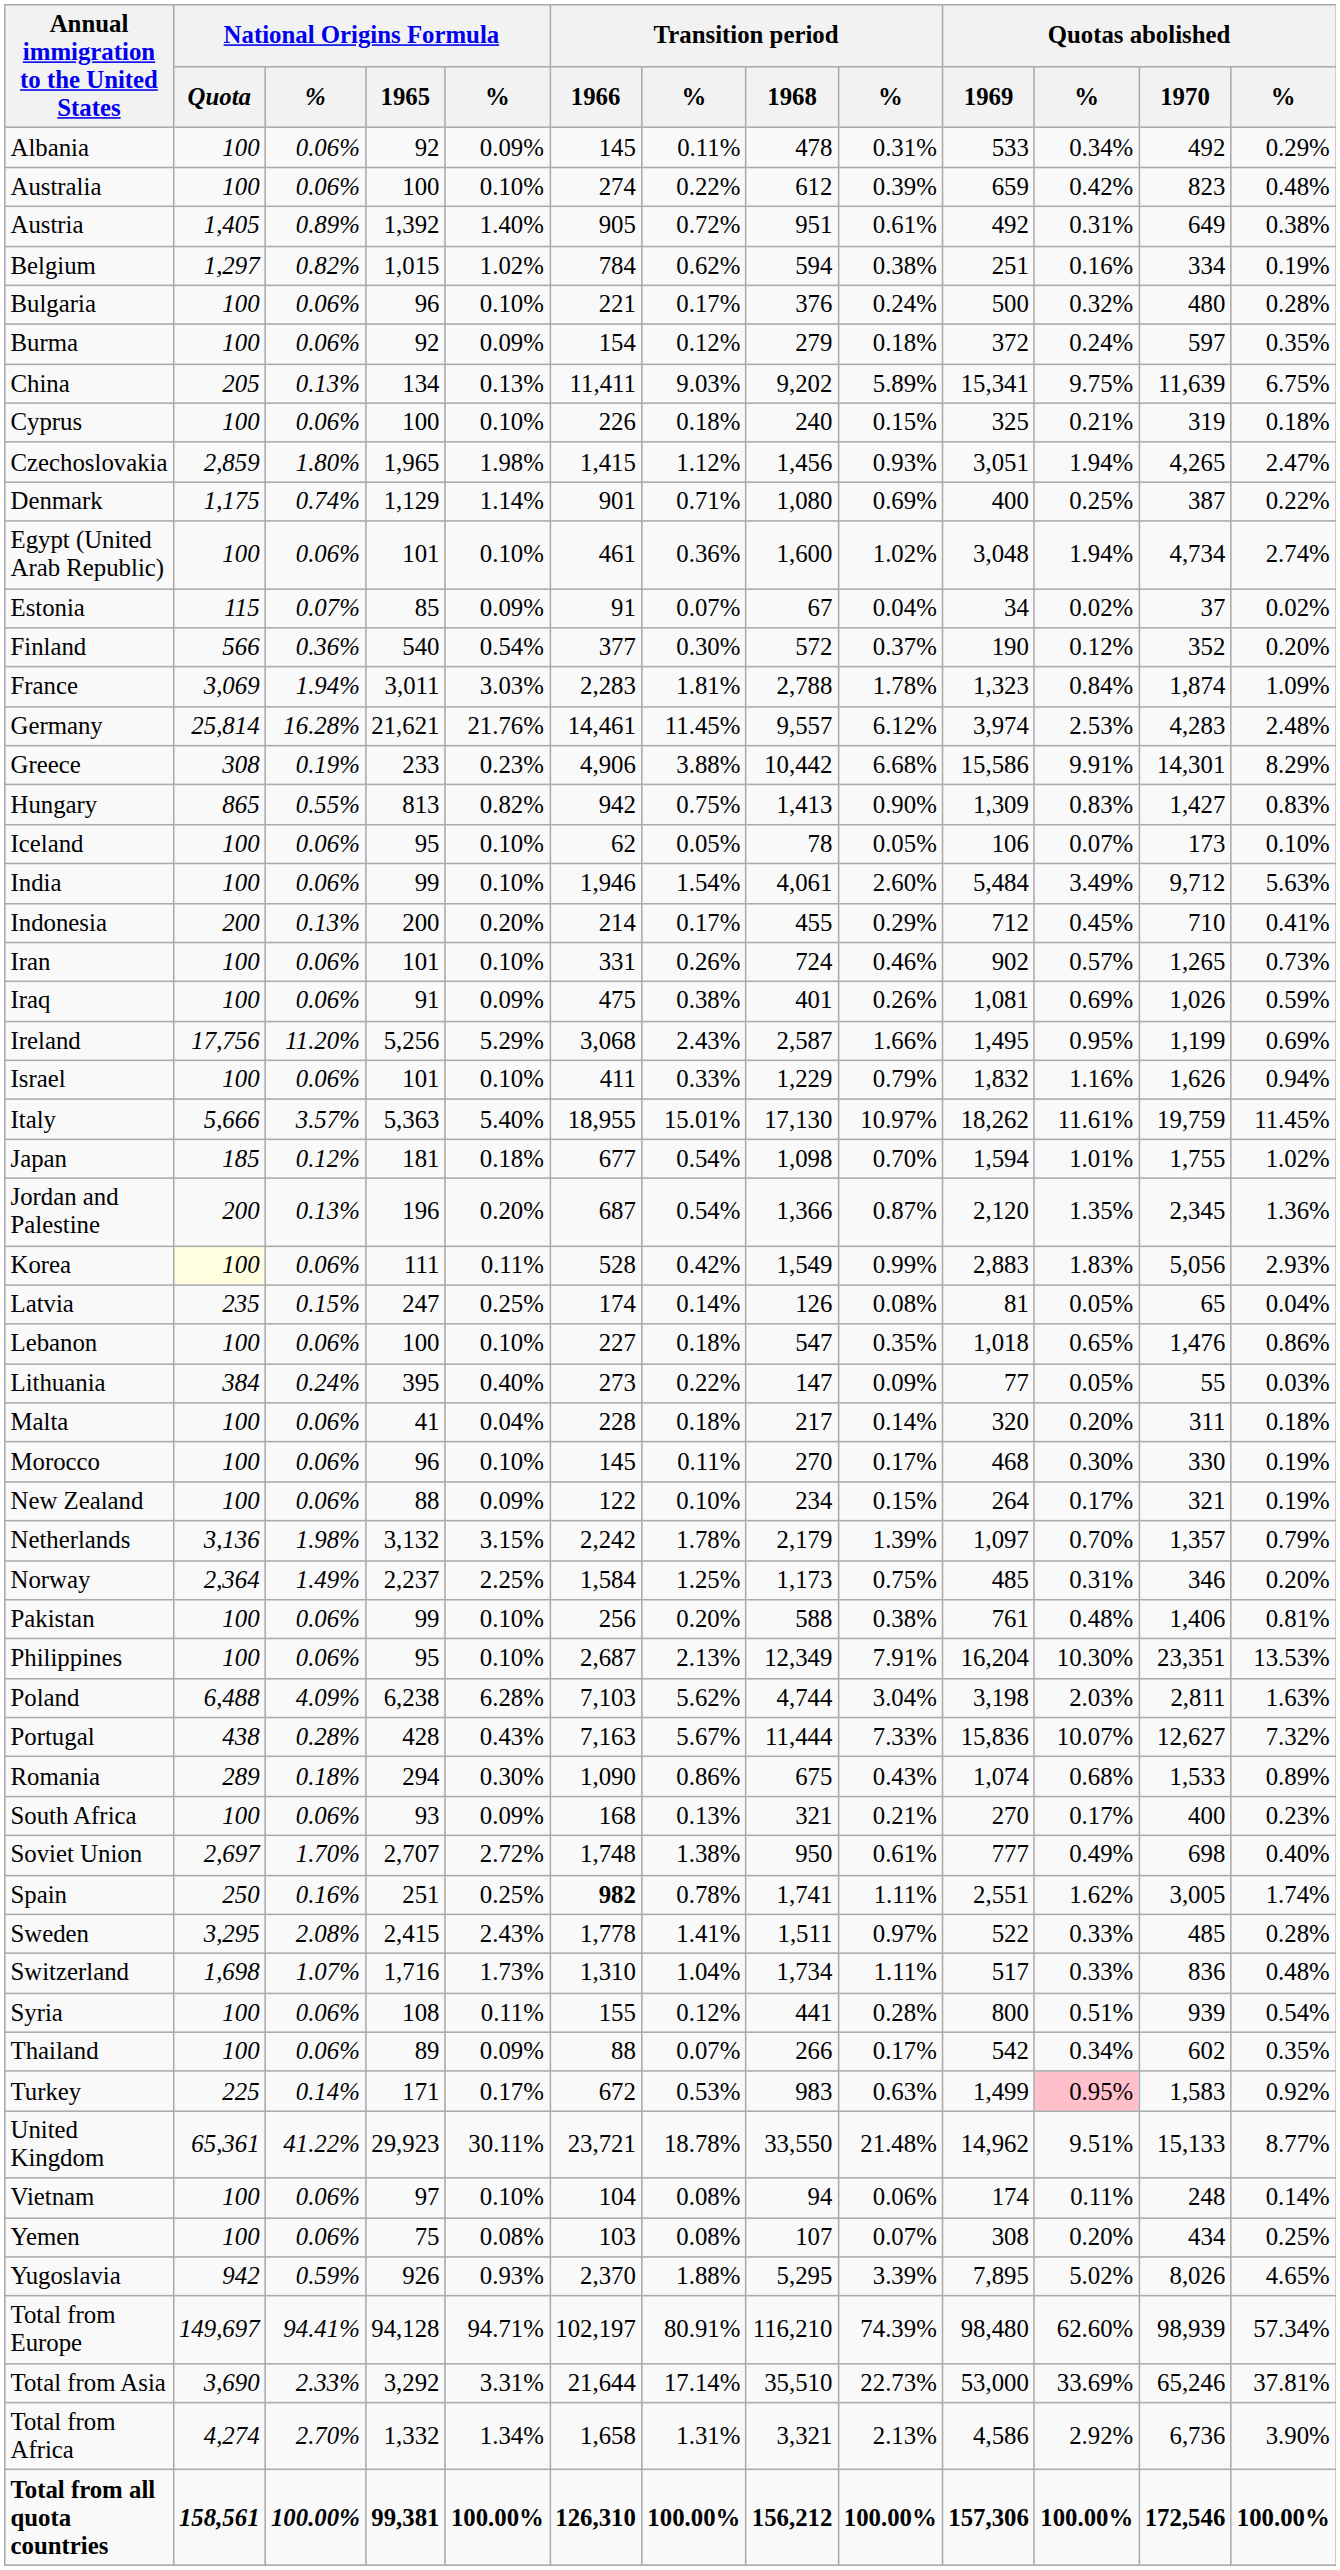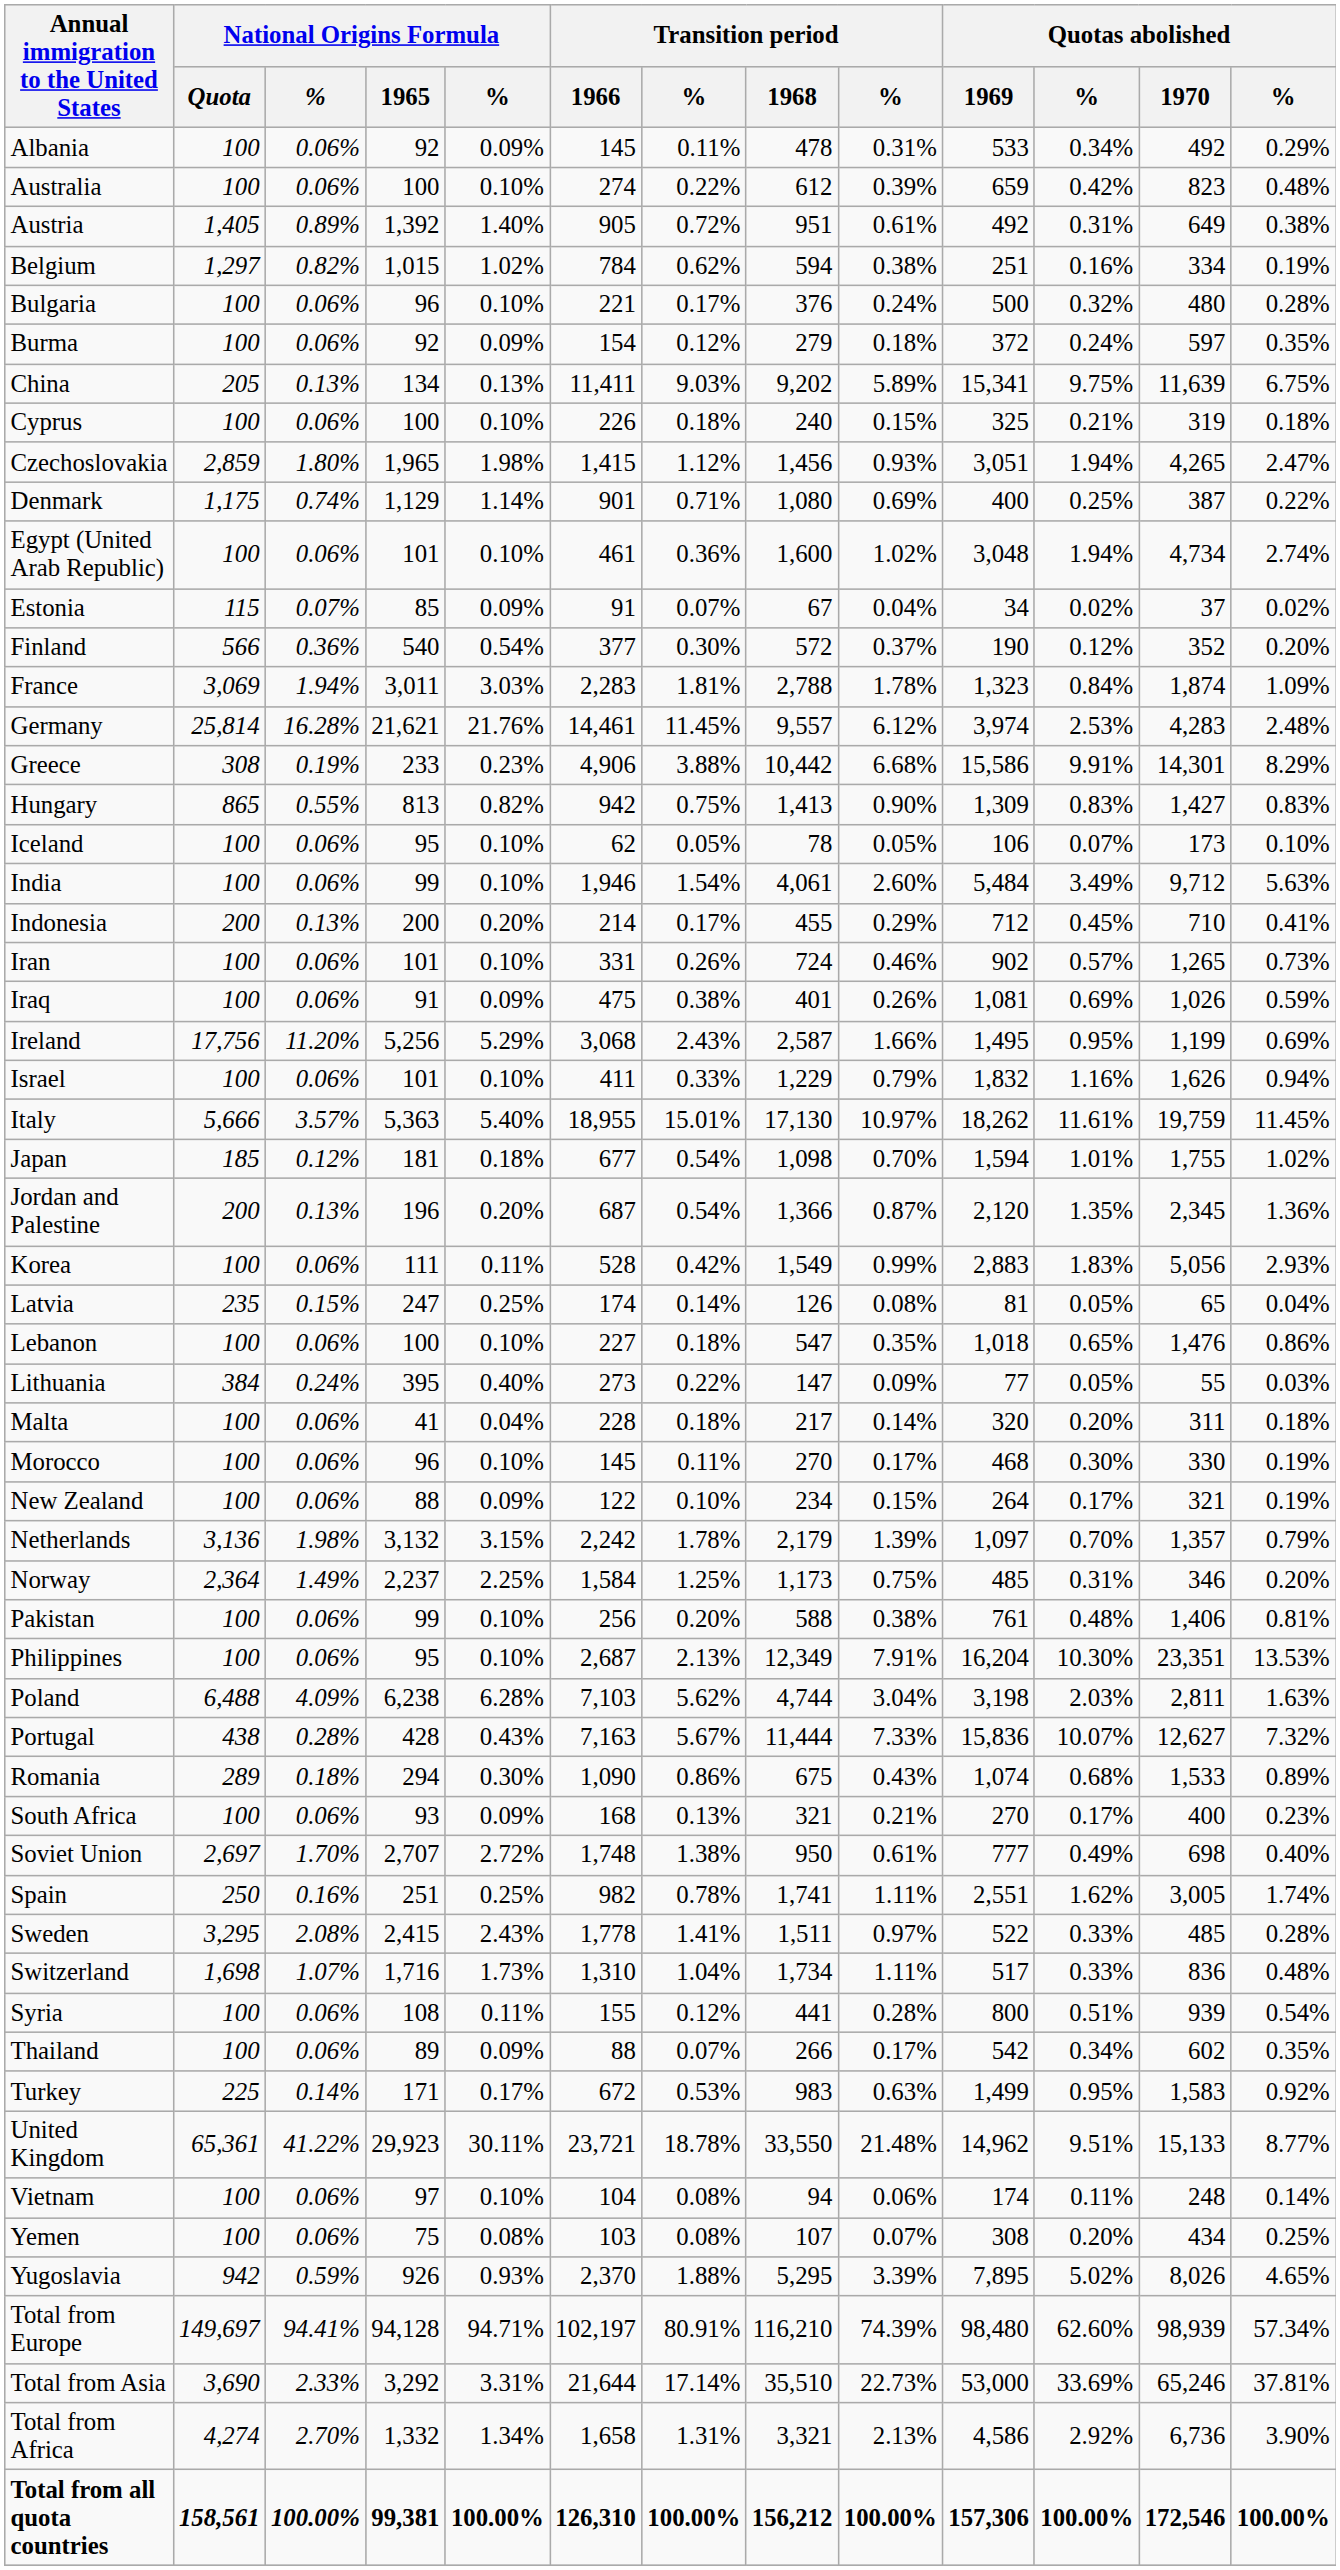(241, 1264) lightyellow background -> (241, 1264) no background
(617, 1894) bold -> (617, 1894) normal
(1101, 2090) pink background -> (1101, 2090) no background
